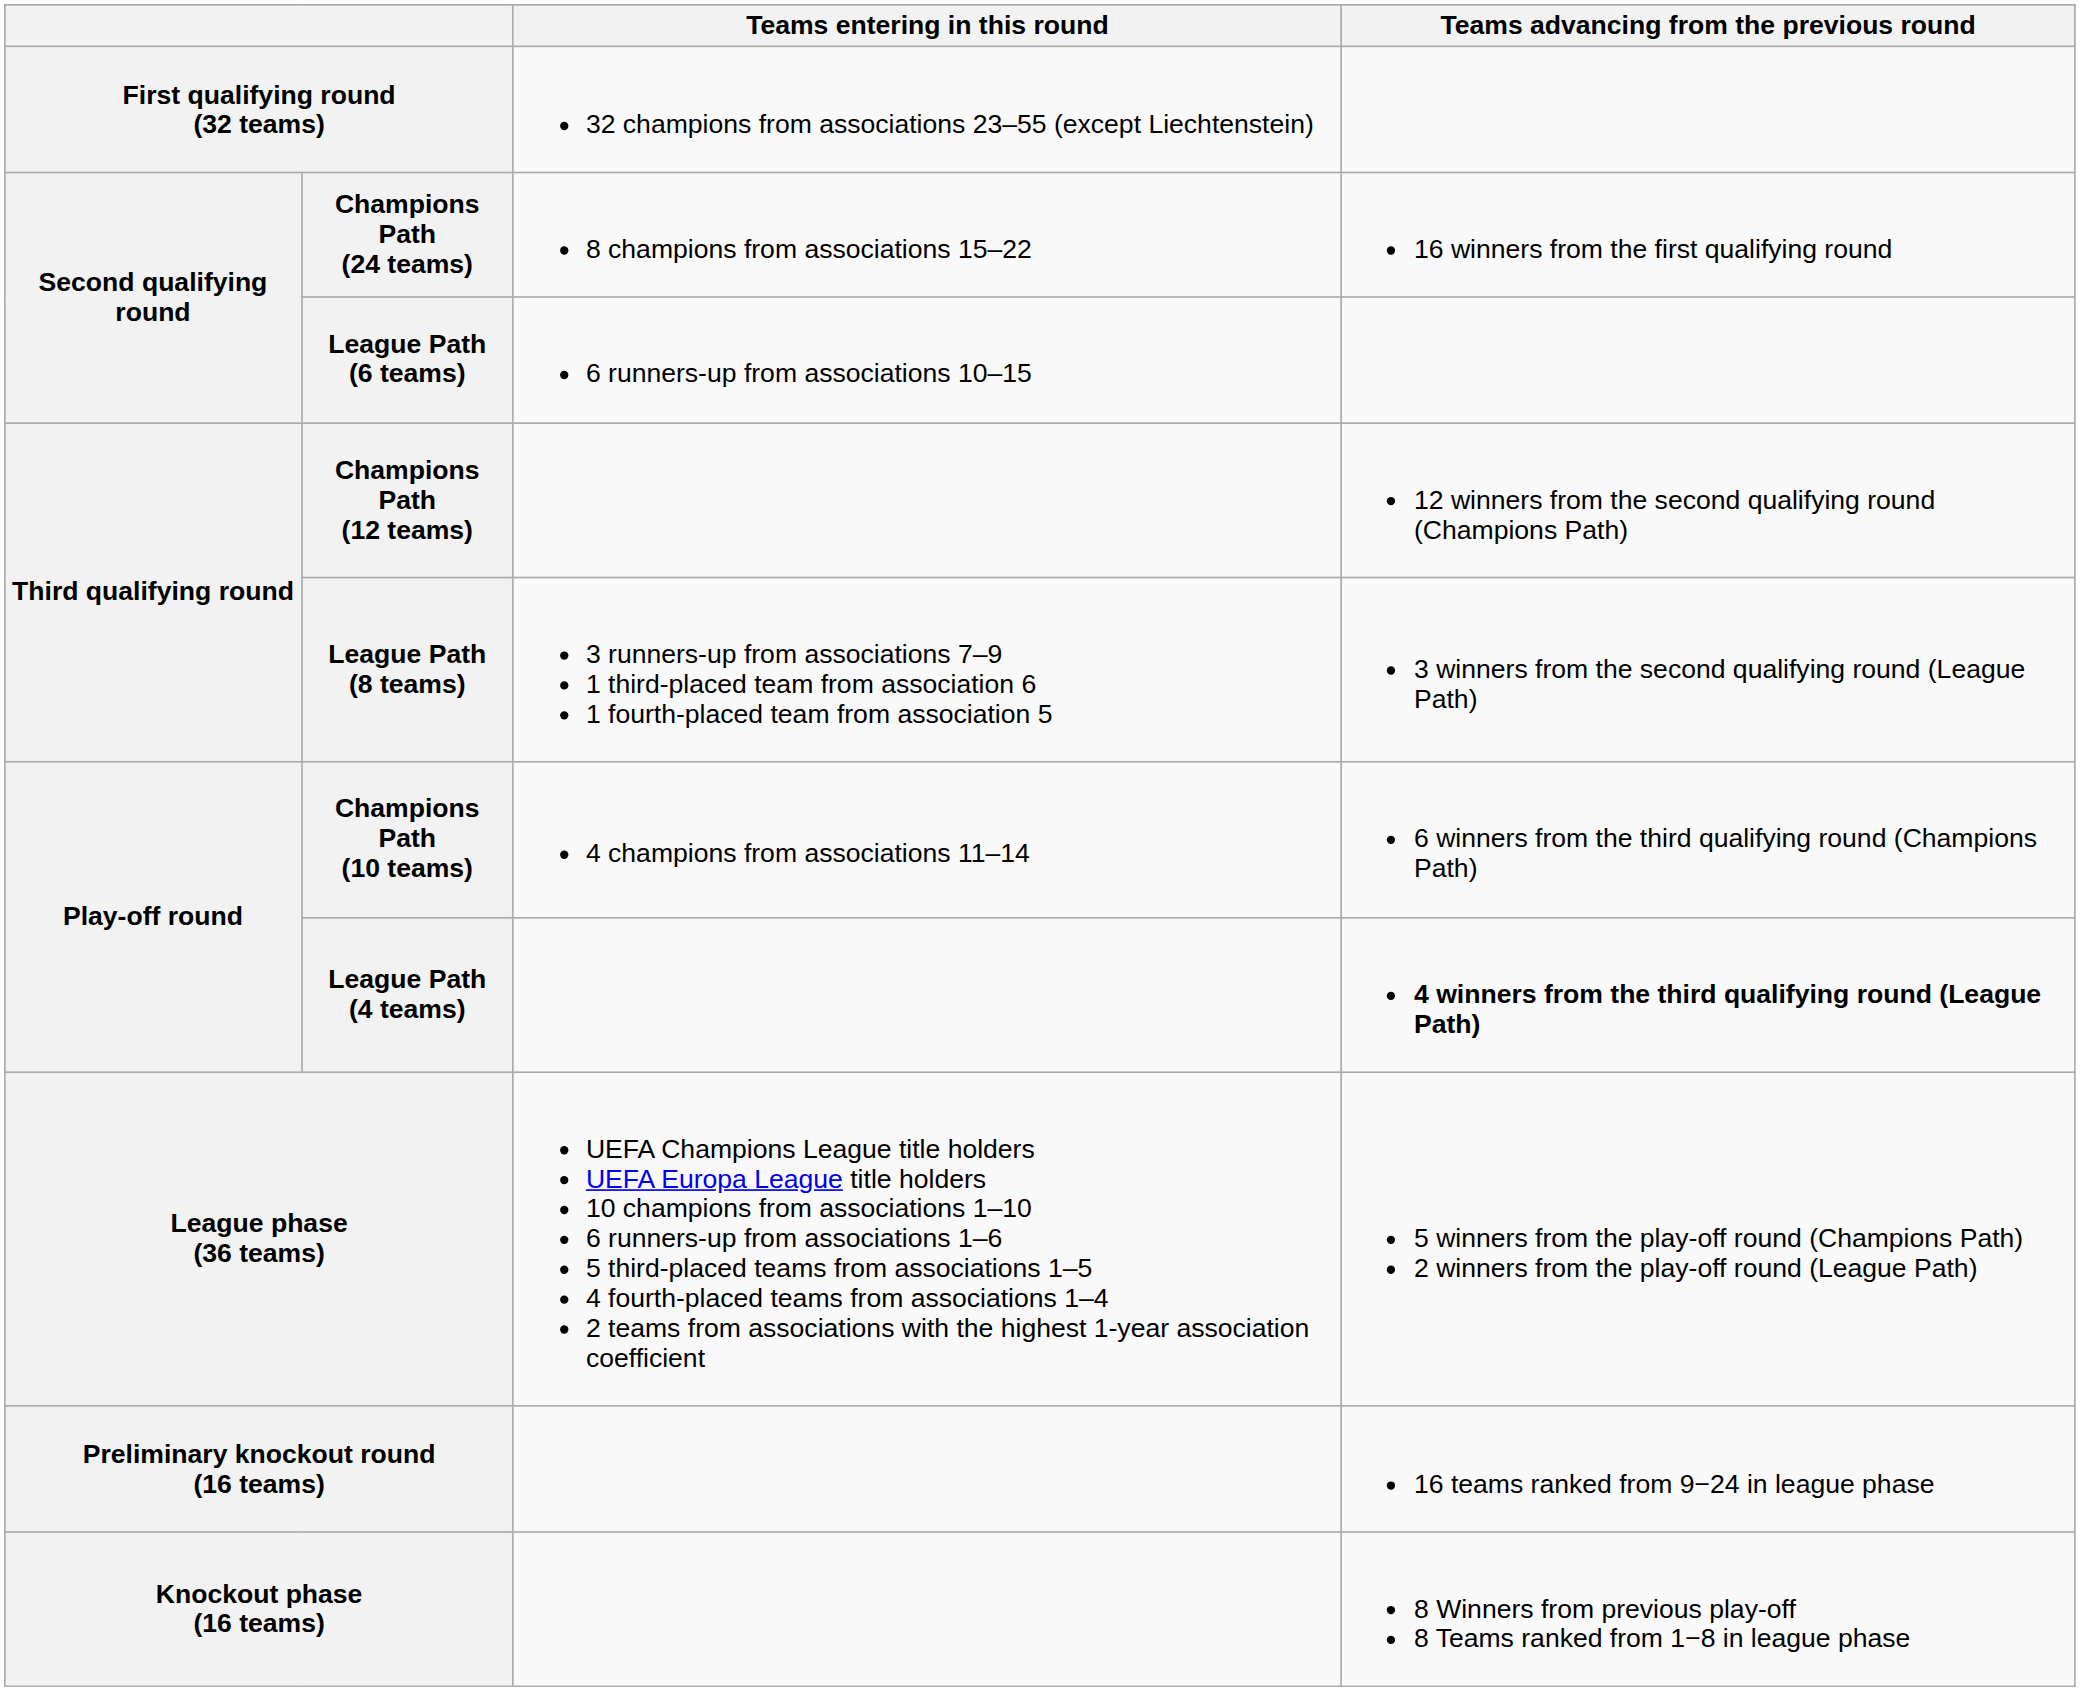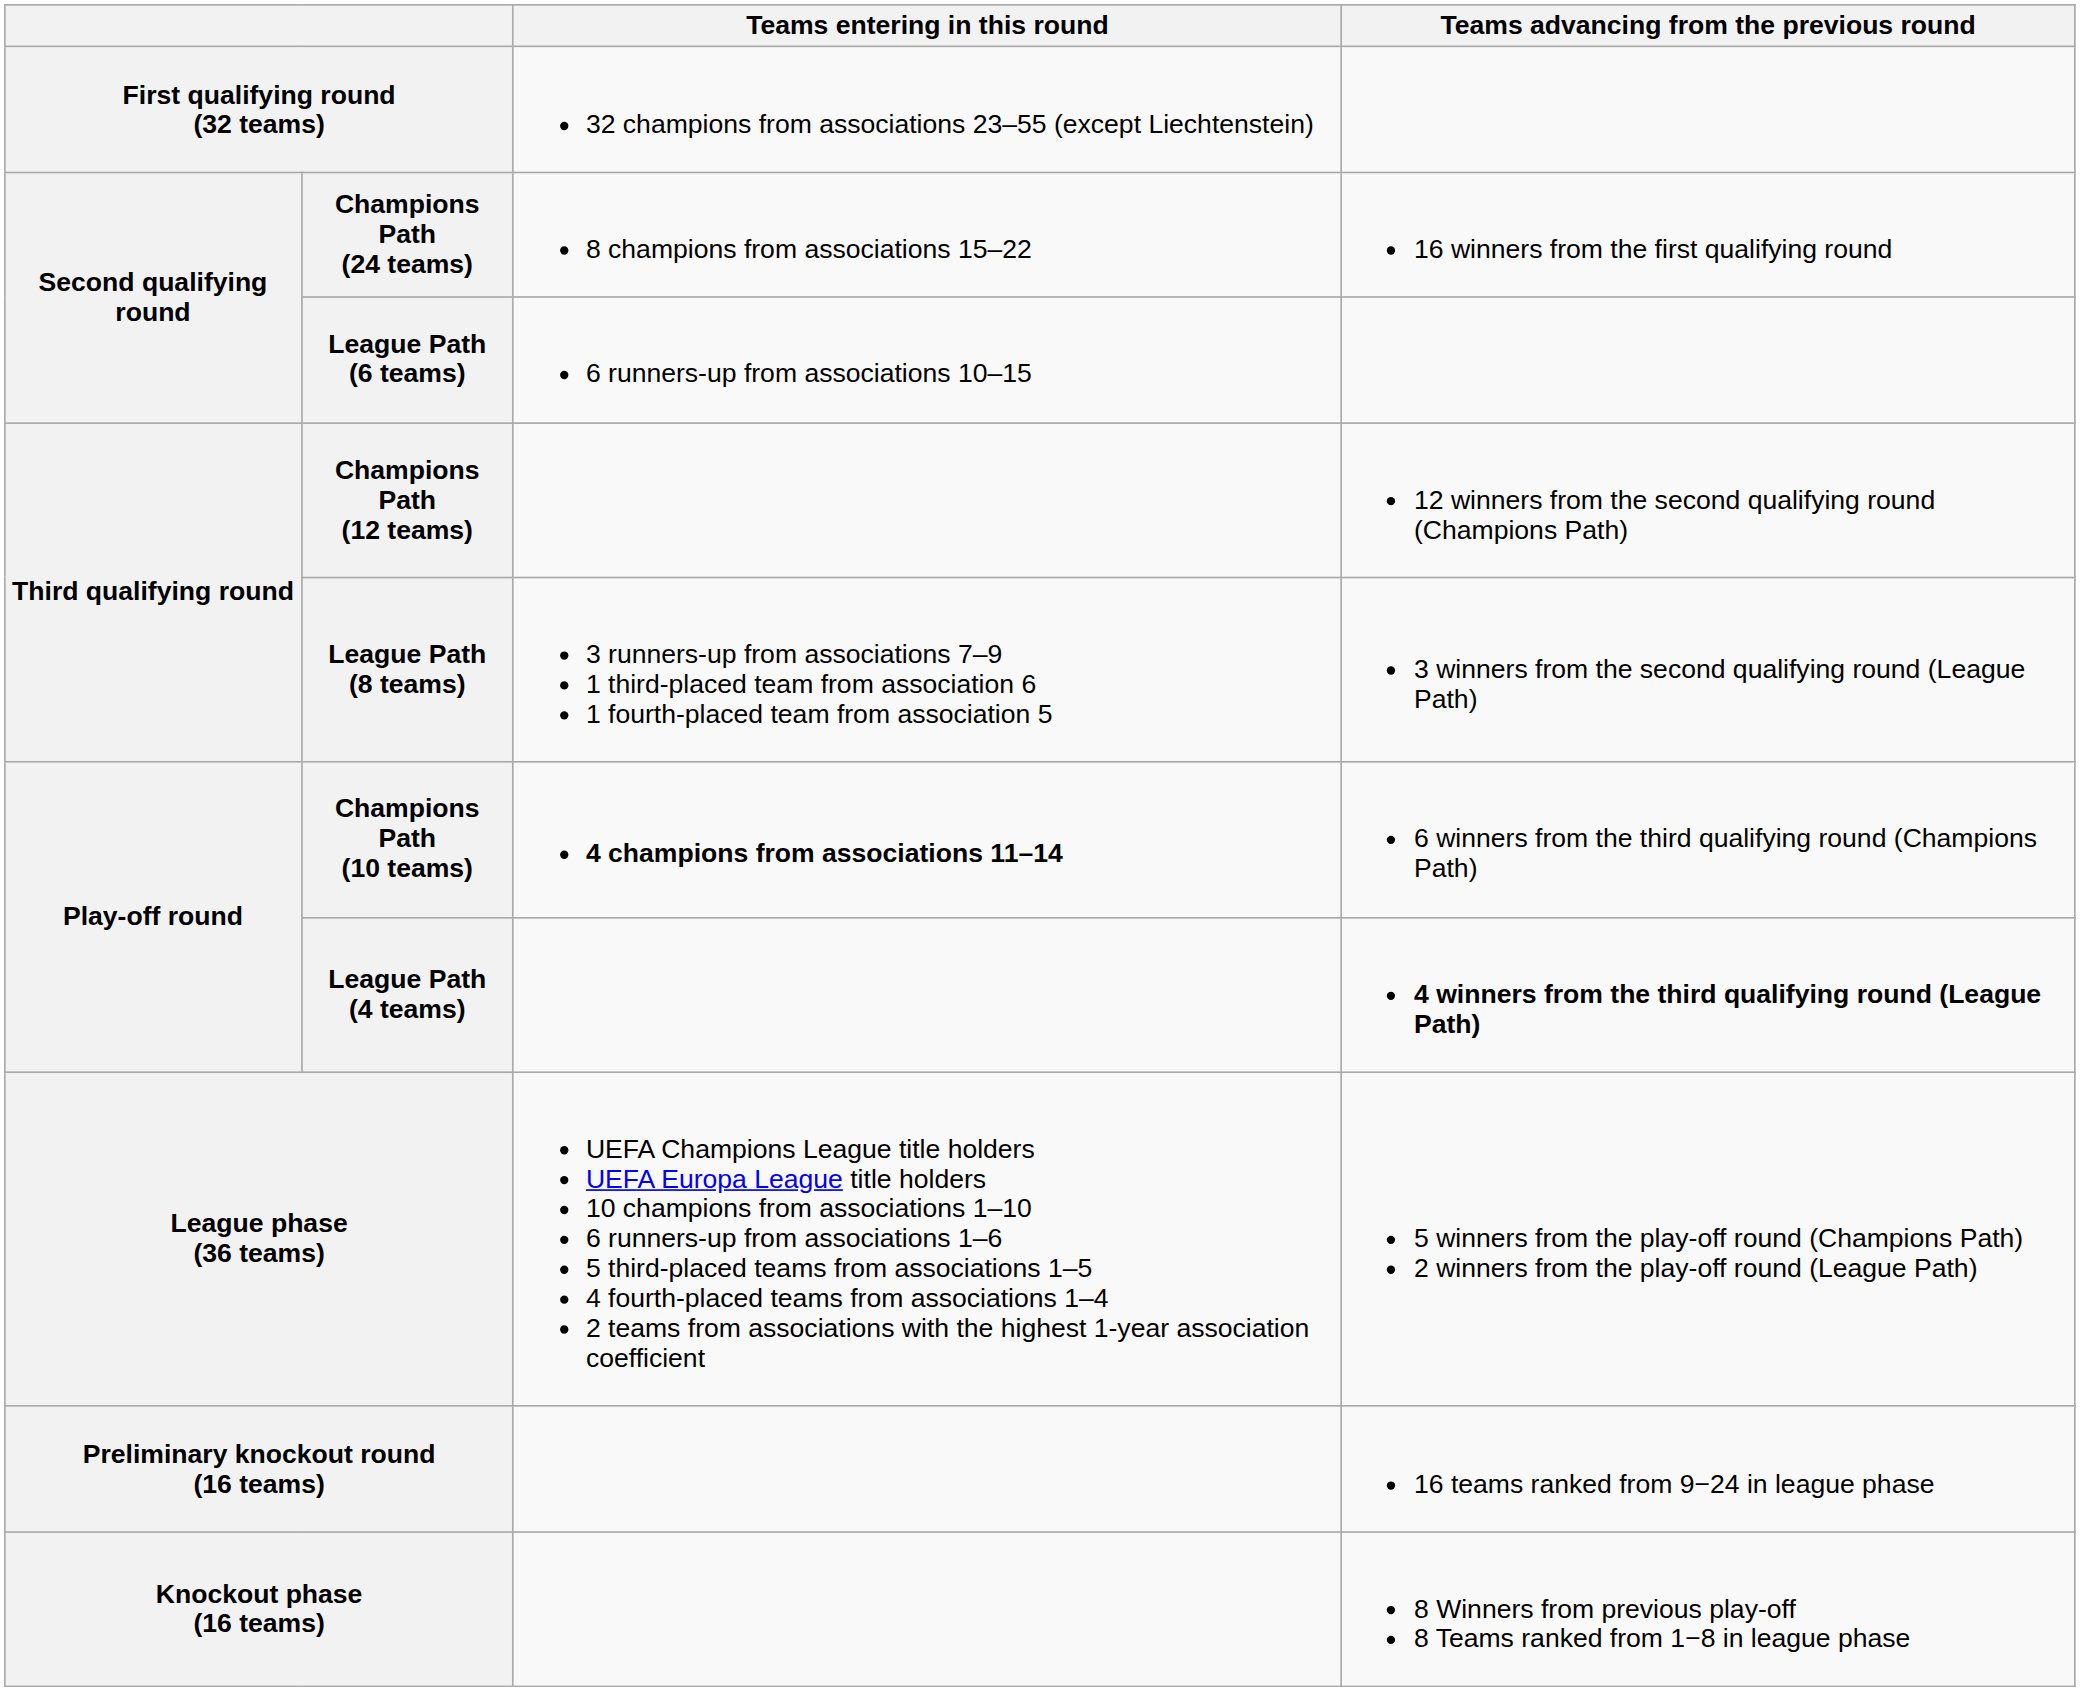(927, 855) normal -> (927, 855) bold
